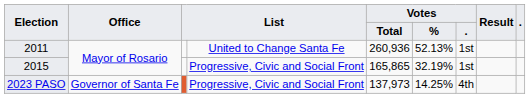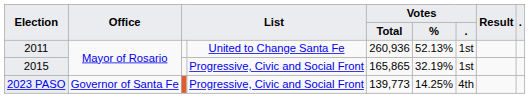(389, 85) 137,973 -> (389, 85) 139,773
